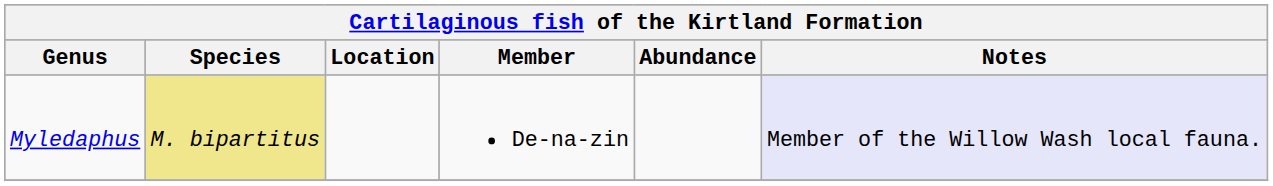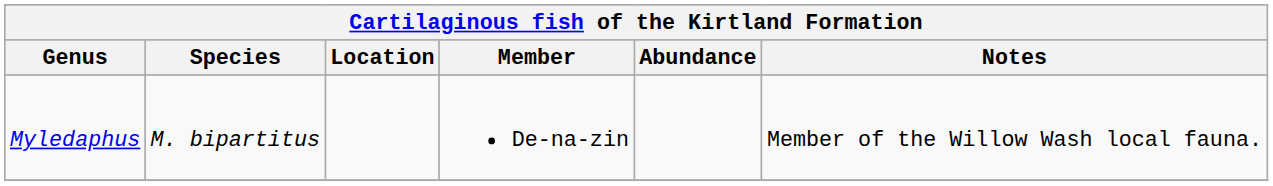(235, 140) khaki background -> (235, 140) no background
(1014, 140) lavender background -> (1014, 140) no background
